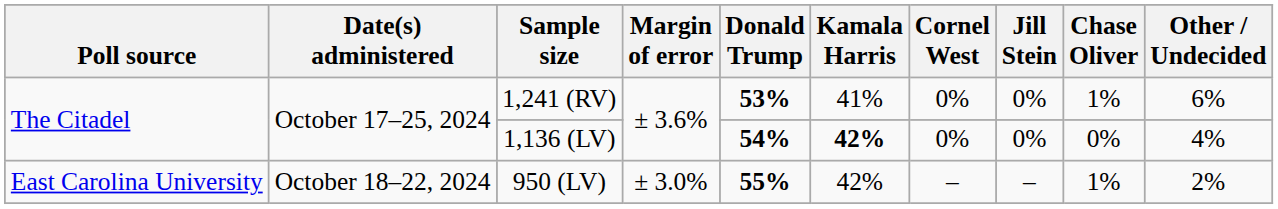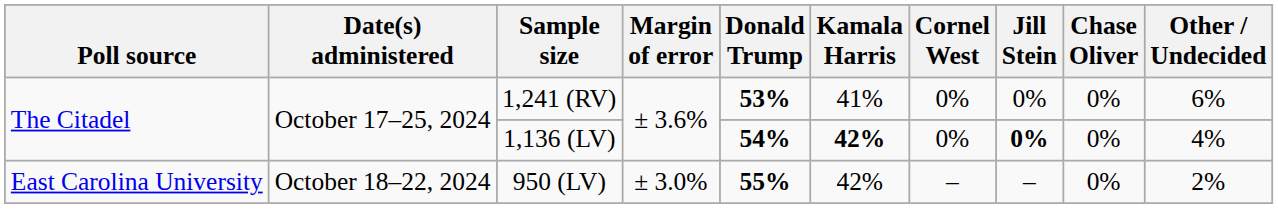(1104, 98) 1% -> (1104, 98) 0%
(1029, 140) normal -> (1029, 140) bold
(1104, 182) 1% -> (1104, 182) 0%
